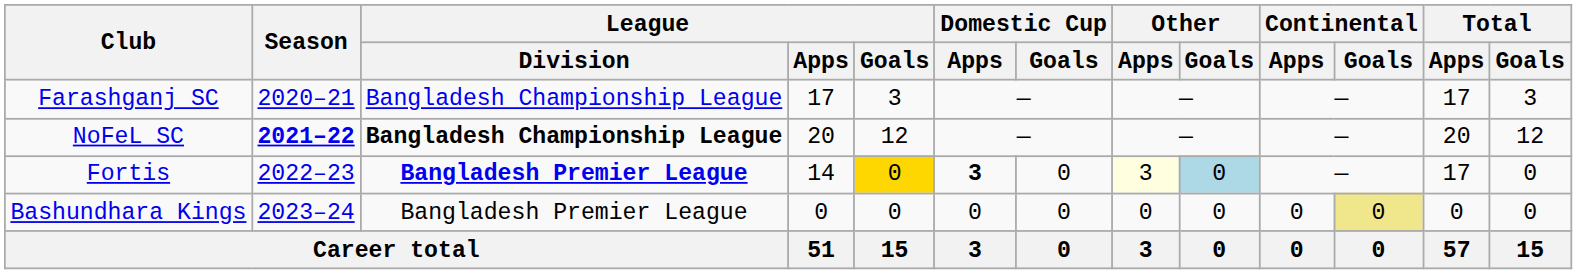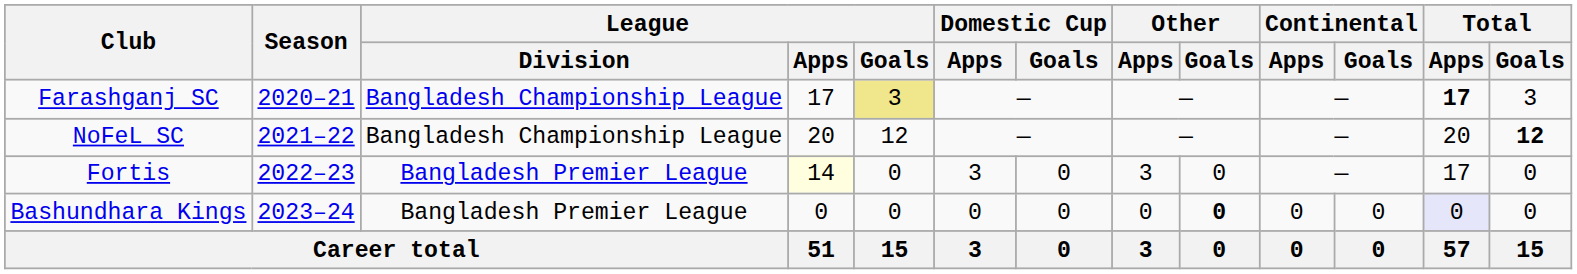(895, 99) no background -> (895, 99) khaki background
(1457, 99) normal -> (1457, 99) bold
(306, 137) bold -> (306, 137) normal
(574, 137) bold -> (574, 137) normal
(1530, 137) normal -> (1530, 137) bold
(574, 175) bold -> (574, 175) normal
(821, 175) no background -> (821, 175) lightyellow background
(895, 175) gold background -> (895, 175) no background
(975, 175) bold -> (975, 175) normal
(1146, 175) lightyellow background -> (1146, 175) no background
(1219, 175) lightblue background -> (1219, 175) no background
(1219, 212) normal -> (1219, 212) bold
(1379, 212) khaki background -> (1379, 212) no background
(1457, 212) no background -> (1457, 212) lavender background
